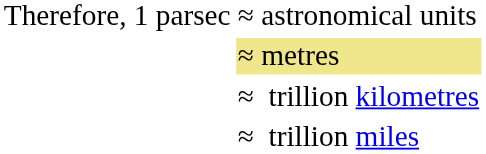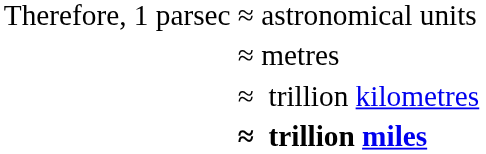(289, 55) khaki background -> (289, 55) no background
(328, 136) normal -> (333, 136) bold
